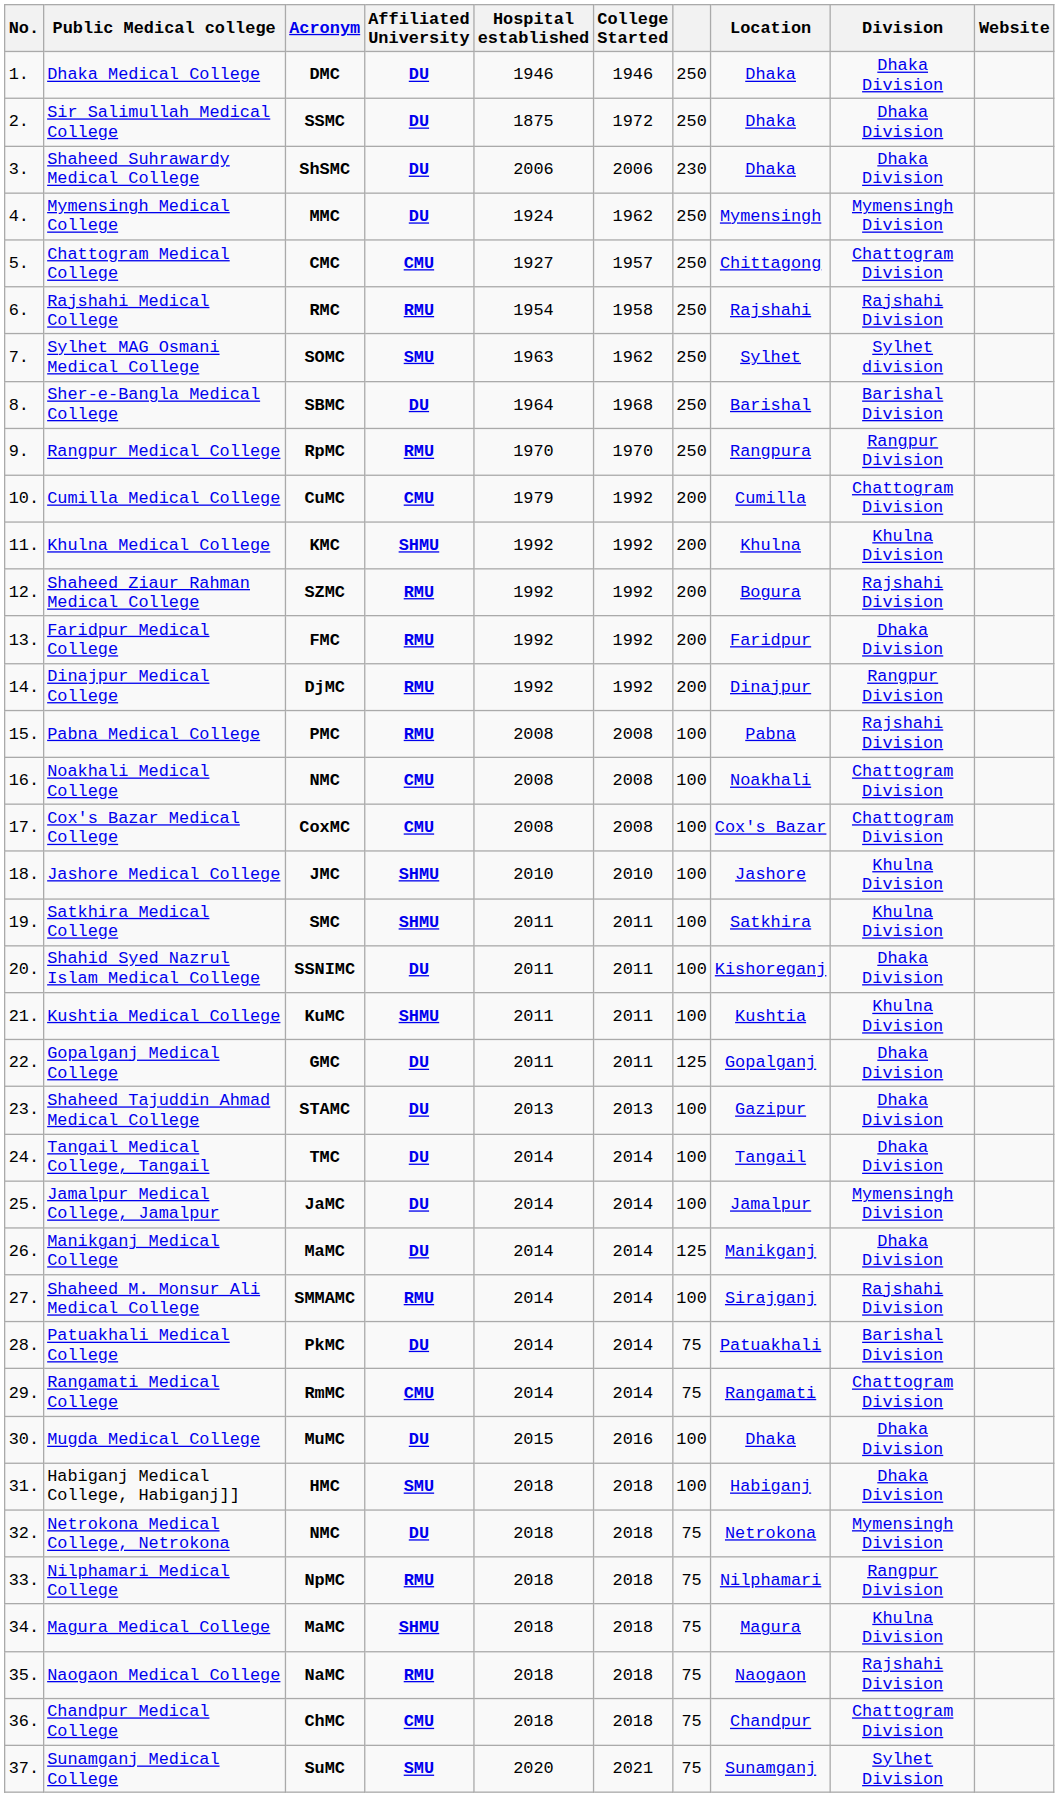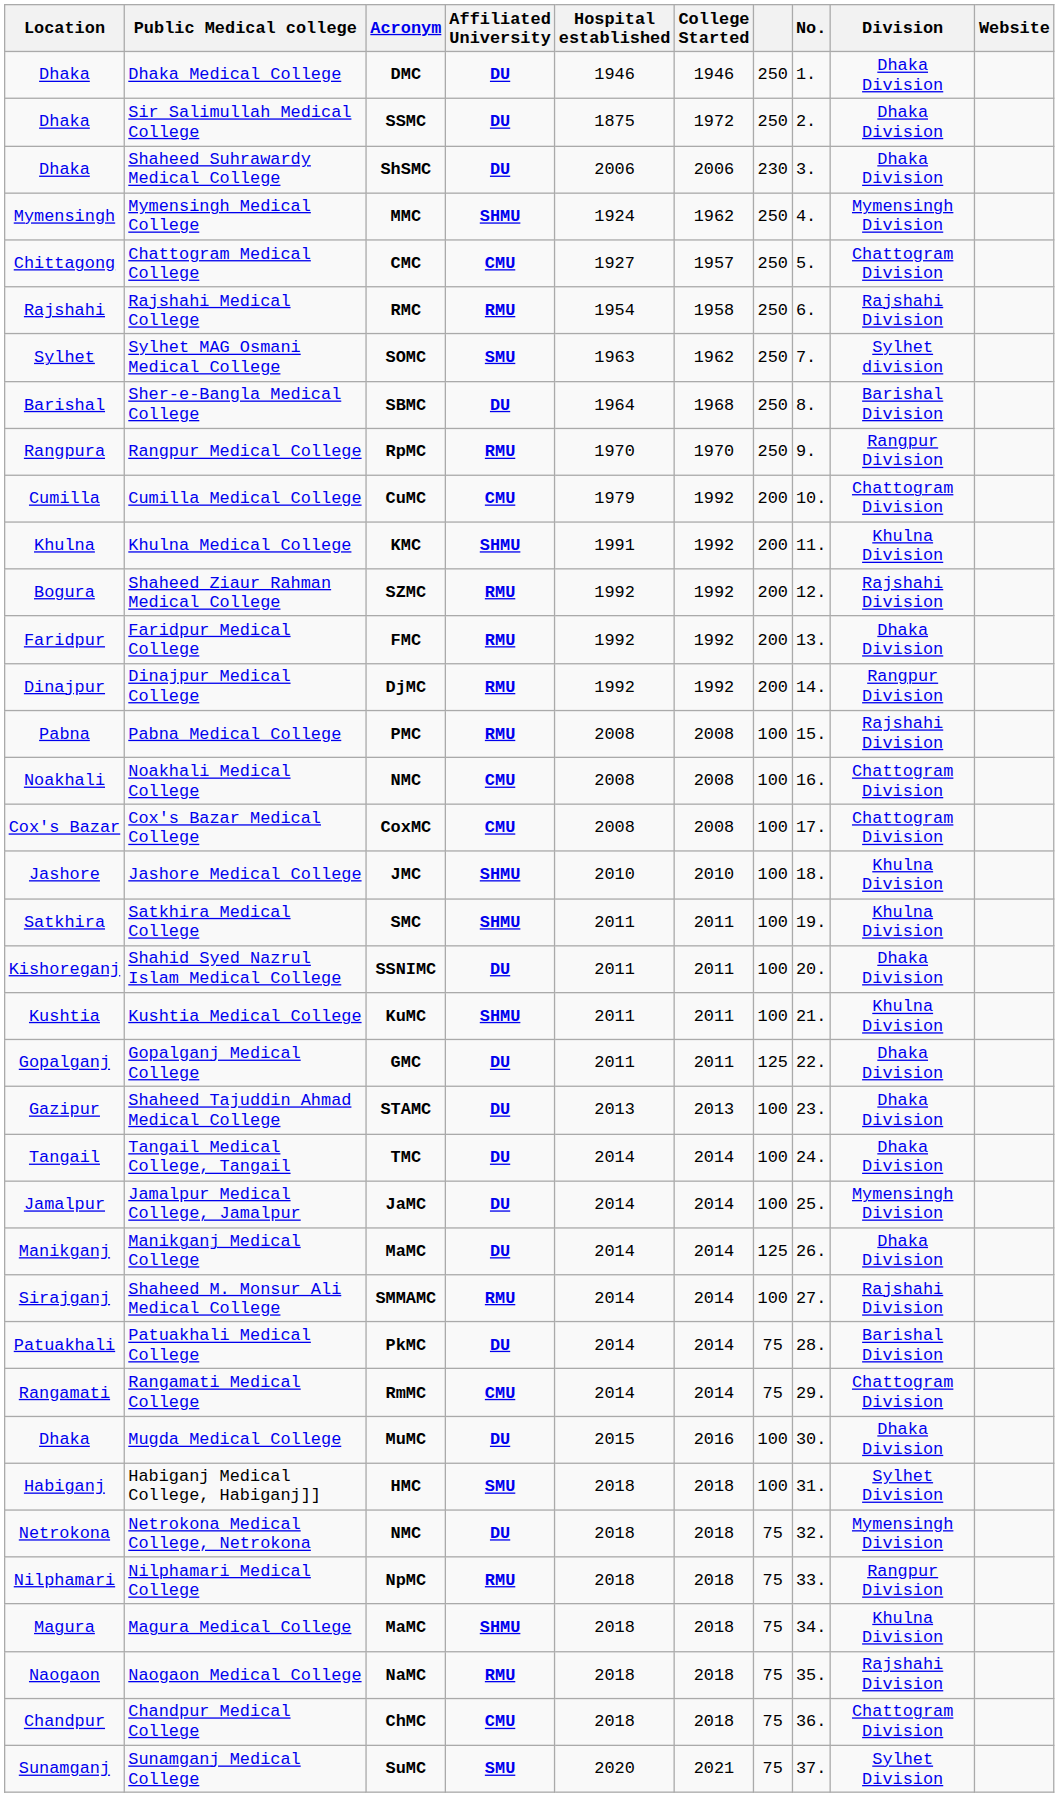columns swapped: (24, 28) <-> (771, 28)
(419, 216) DU -> (500, 216) SHMU
(533, 546) 1992 -> (615, 546) 1991
(903, 1487) Dhaka Division -> (903, 1487) Sylhet Division
